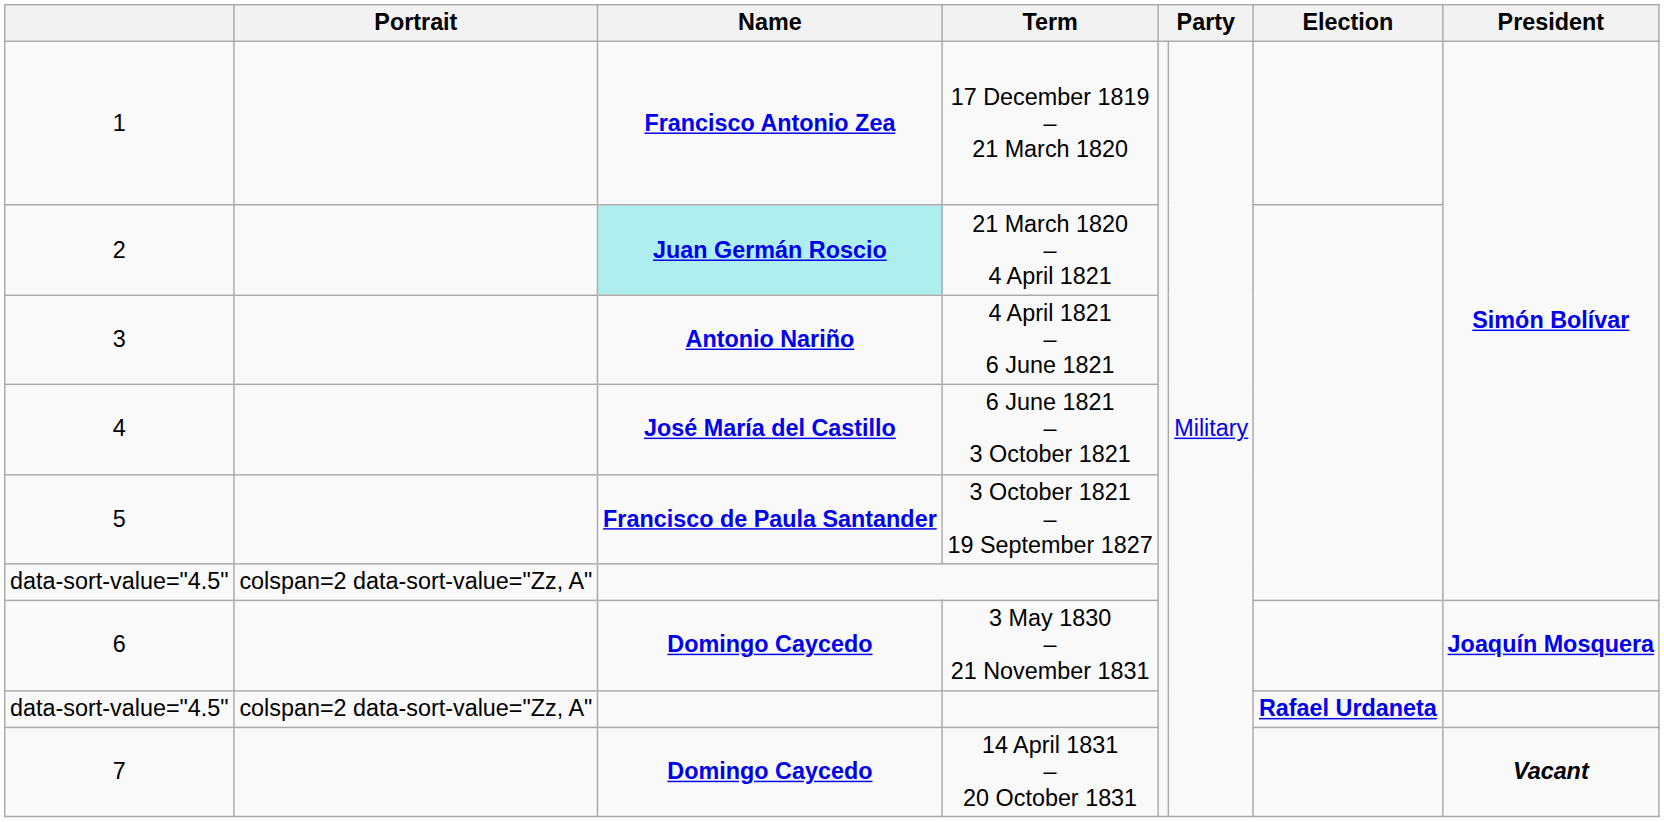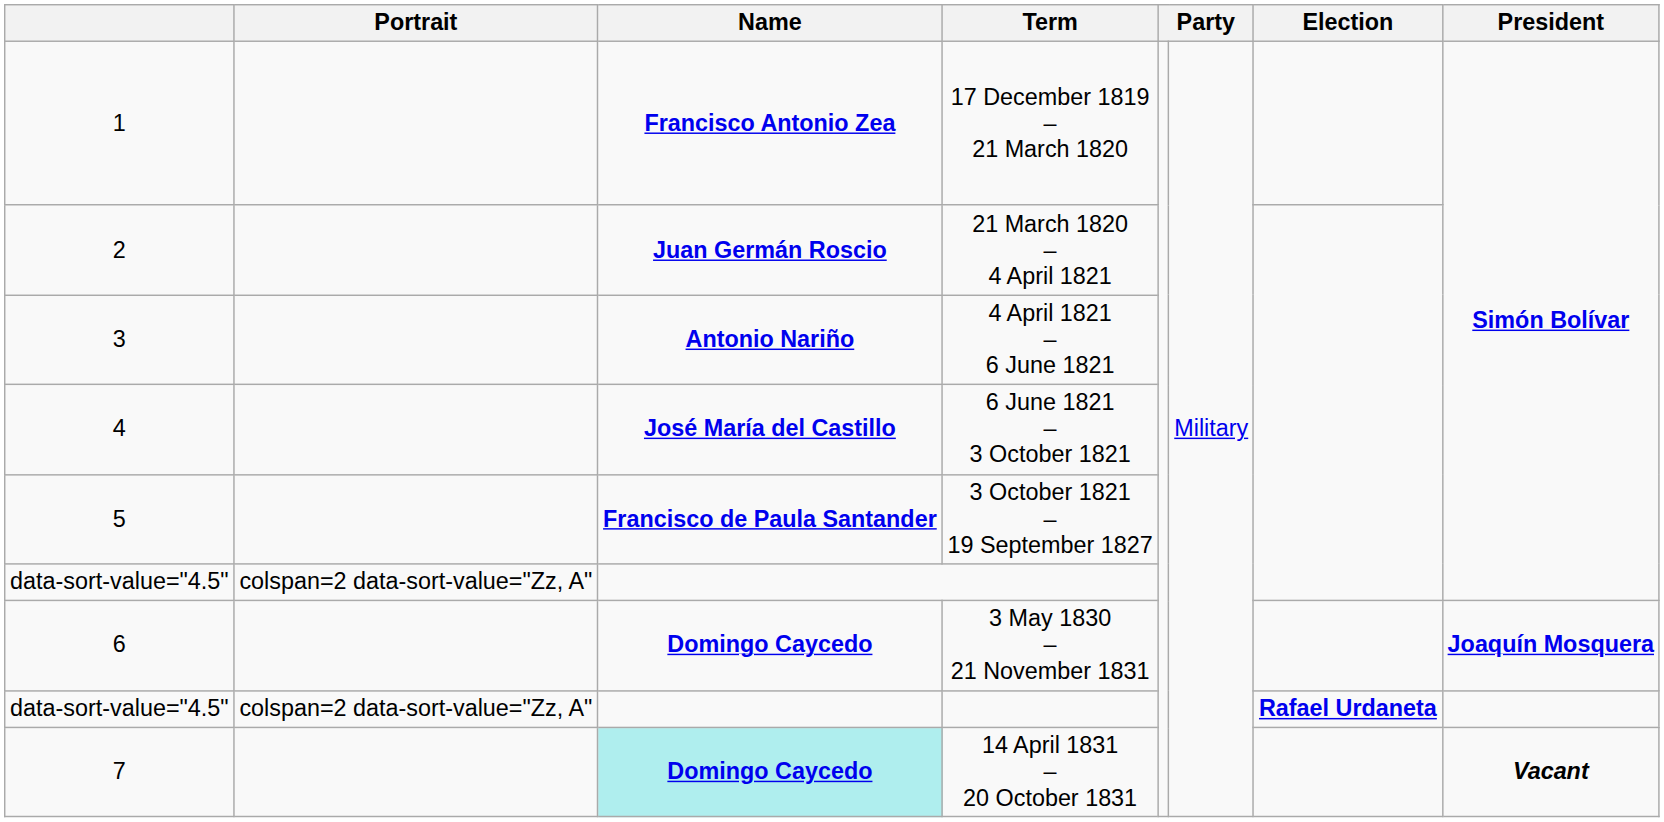(770, 249) paleturquoise background -> (770, 249) no background
(770, 772) no background -> (770, 772) paleturquoise background
